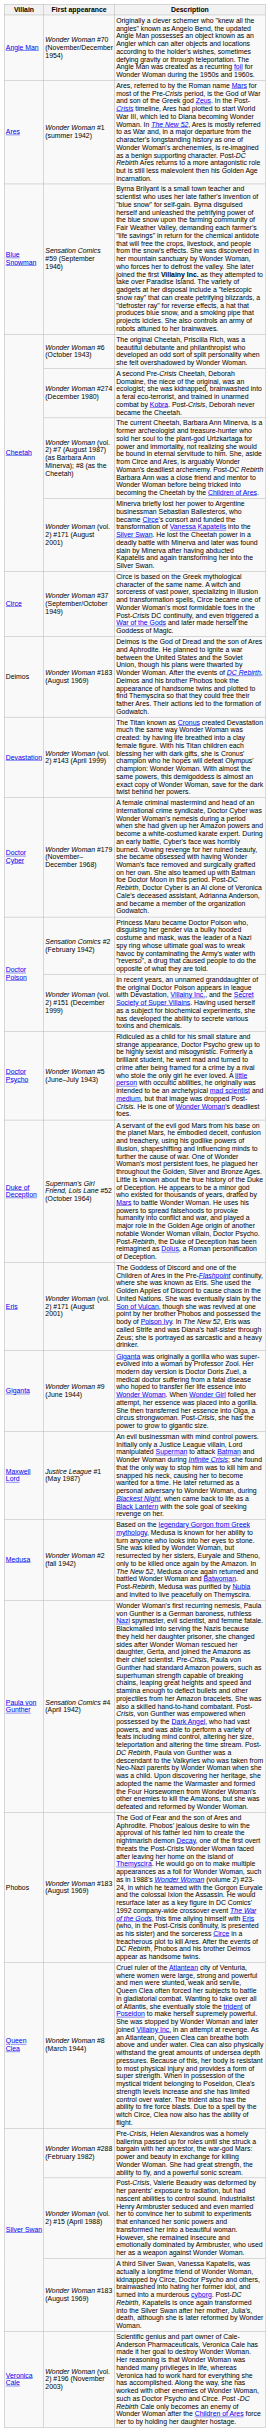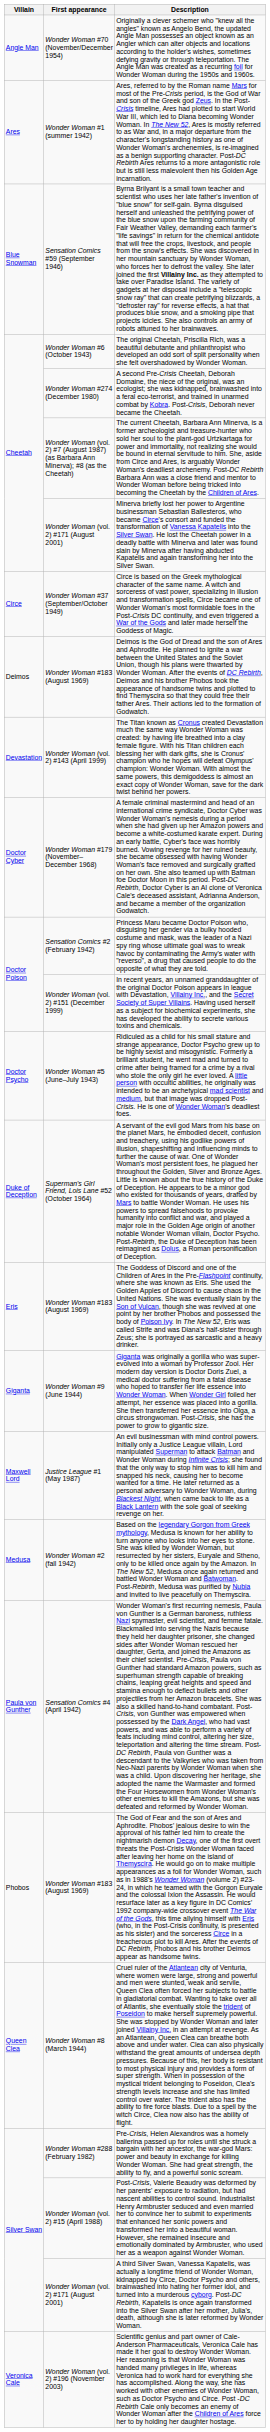(78, 1306) Wonder Woman (vol. 2) #171 (August 2001) -> (79, 1306) Wonder Woman #183 (August 1969)
(79, 2295) Wonder Woman #183 (August 1969) -> (78, 2295) Wonder Woman (vol. 2) #171 (August 2001)
